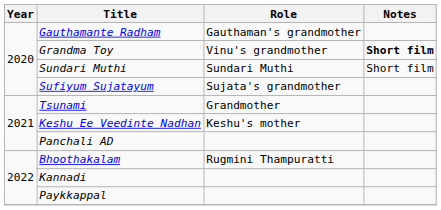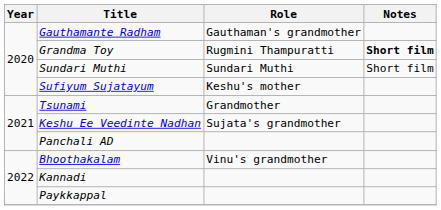(267, 50) Vinu's grandmother -> (270, 50) Rugmini Thampuratti
(274, 86) Sujata's grandmother -> (253, 86) Keshu's mother
(253, 123) Keshu's mother -> (274, 123) Sujata's grandmother
(270, 159) Rugmini Thampuratti -> (267, 159) Vinu's grandmother
